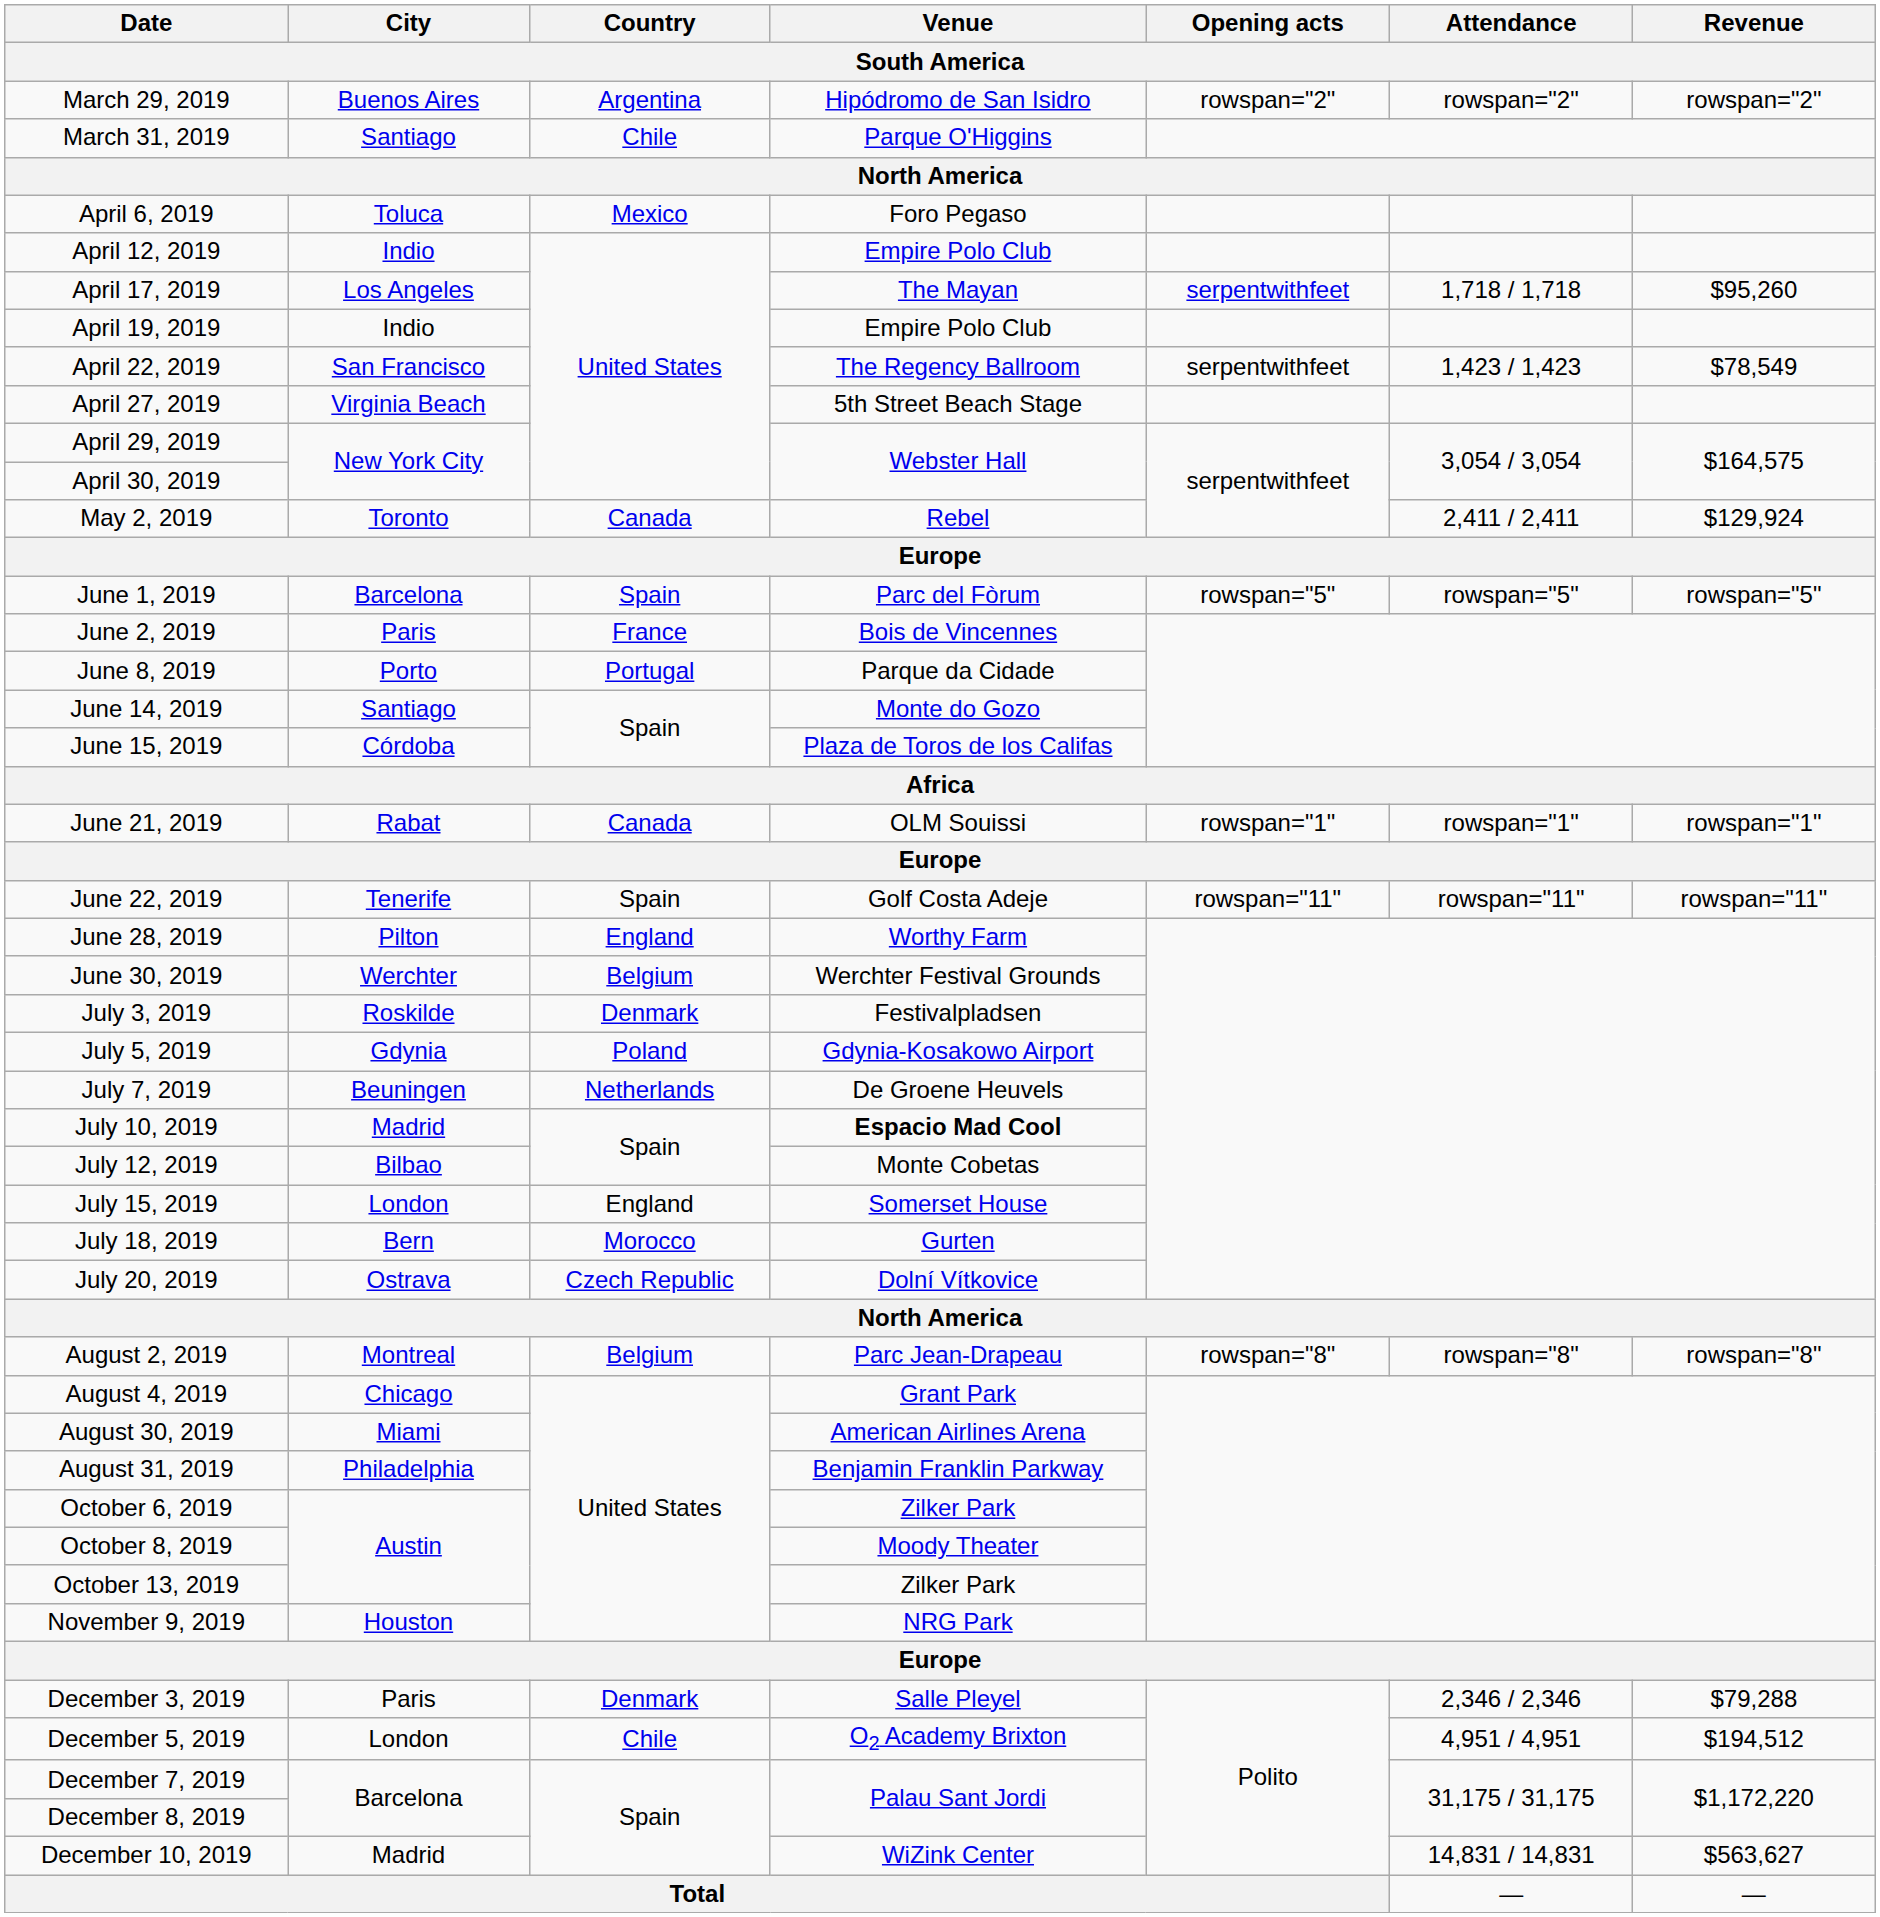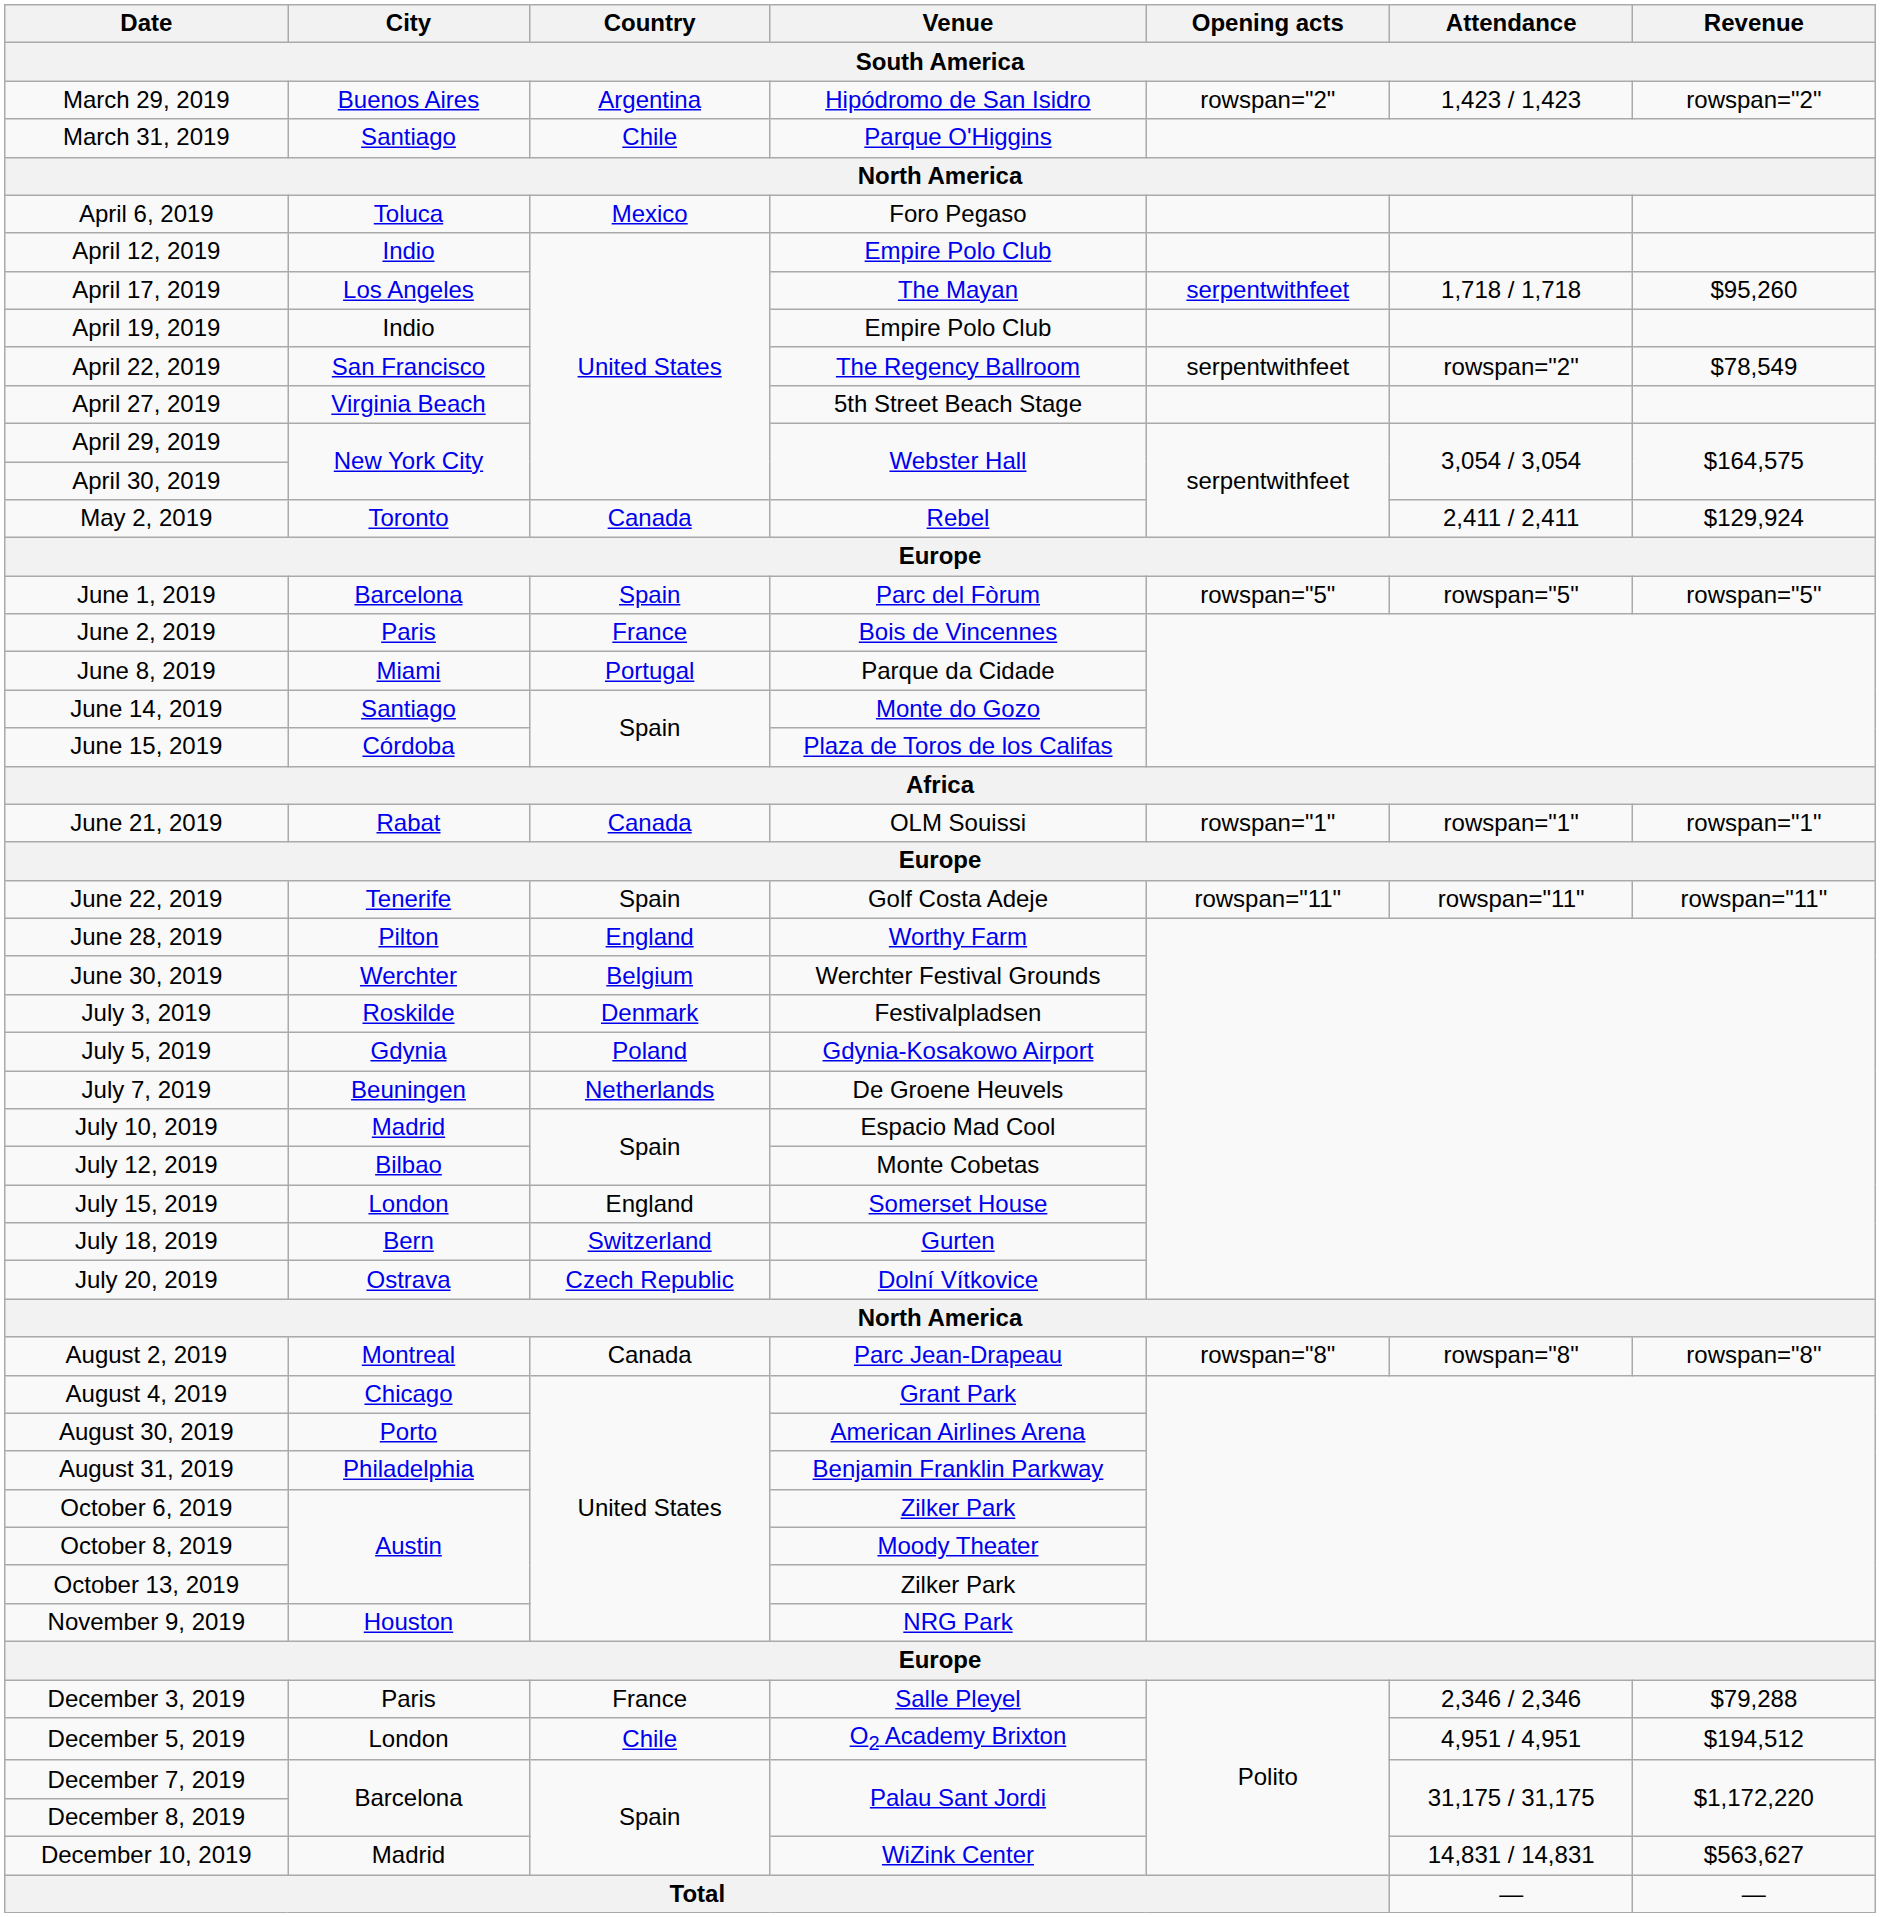(1511, 99) rowspan="2" -> (1511, 99) 1,423 / 1,423
(1511, 366) 1,423 / 1,423 -> (1511, 366) rowspan="2"
(408, 670) Porto -> (408, 670) Miami
(958, 1127) bold -> (958, 1127) normal
(650, 1241) Morocco -> (650, 1241) Switzerland
(650, 1355) Belgium -> (650, 1355) Canada
(408, 1431) Miami -> (408, 1431) Porto
(650, 1698) Denmark -> (650, 1698) France
